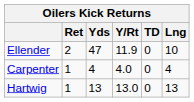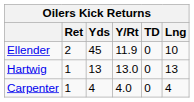(95, 50) 47 -> (95, 50) 45
rows swapped: (27, 87) <-> (33, 69)
